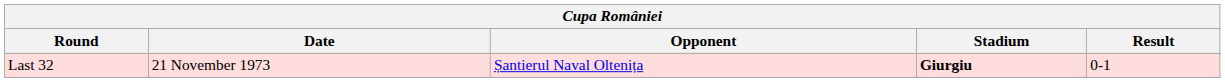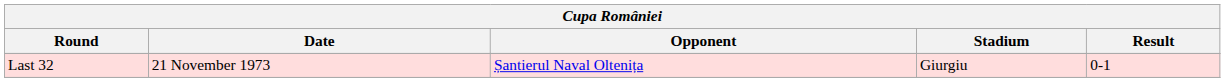(946, 65) bold -> (944, 65) normal
